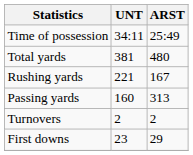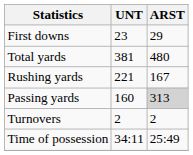rows swapped: (38, 139) <-> (58, 35)
(160, 98) no background -> (160, 98) lightgrey background
